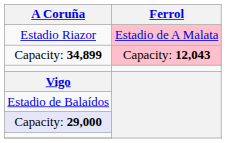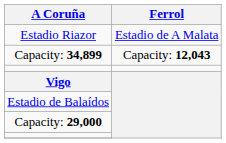(167, 34) pink background -> (167, 34) no background
(167, 55) pink background -> (167, 55) no background
(58, 122) lavender background -> (58, 122) no background
